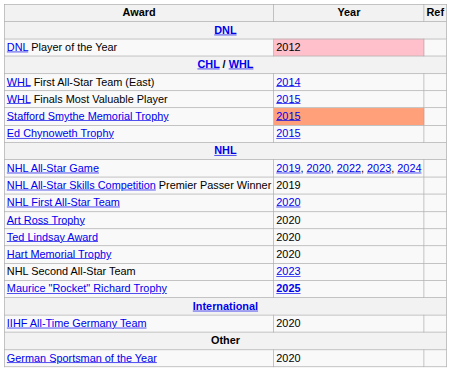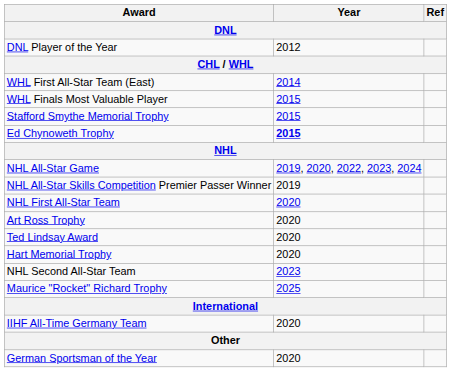(288, 47) pink background -> (288, 47) no background
(288, 116) lightsalmon background -> (288, 116) no background
(288, 133) normal -> (288, 133) bold
(288, 289) bold -> (288, 289) normal
